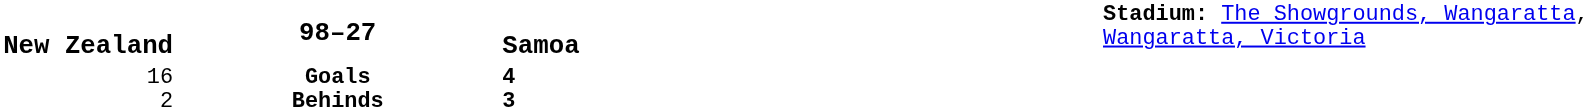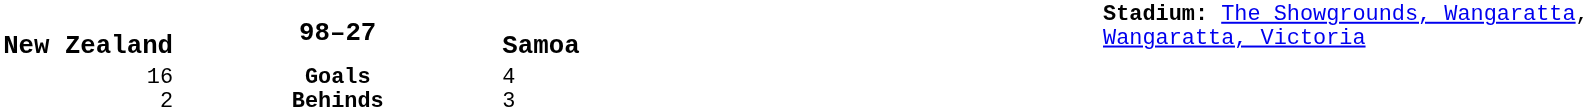(509, 89) bold -> (509, 89) normal
